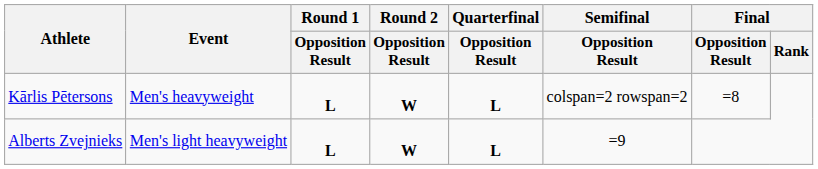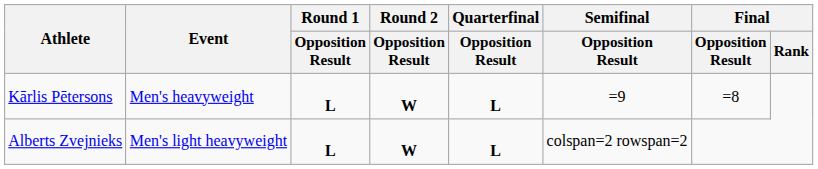(617, 96) colspan=2 rowspan=2 -> (617, 96) =9
(617, 141) =9 -> (617, 141) colspan=2 rowspan=2
